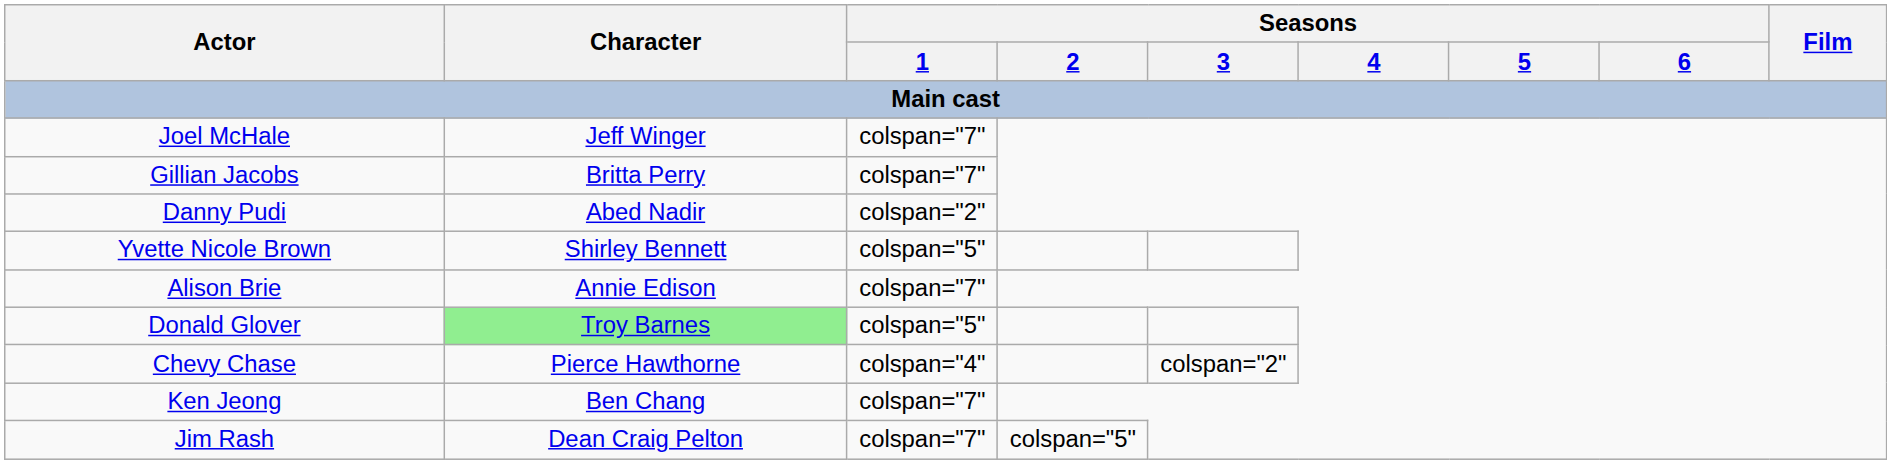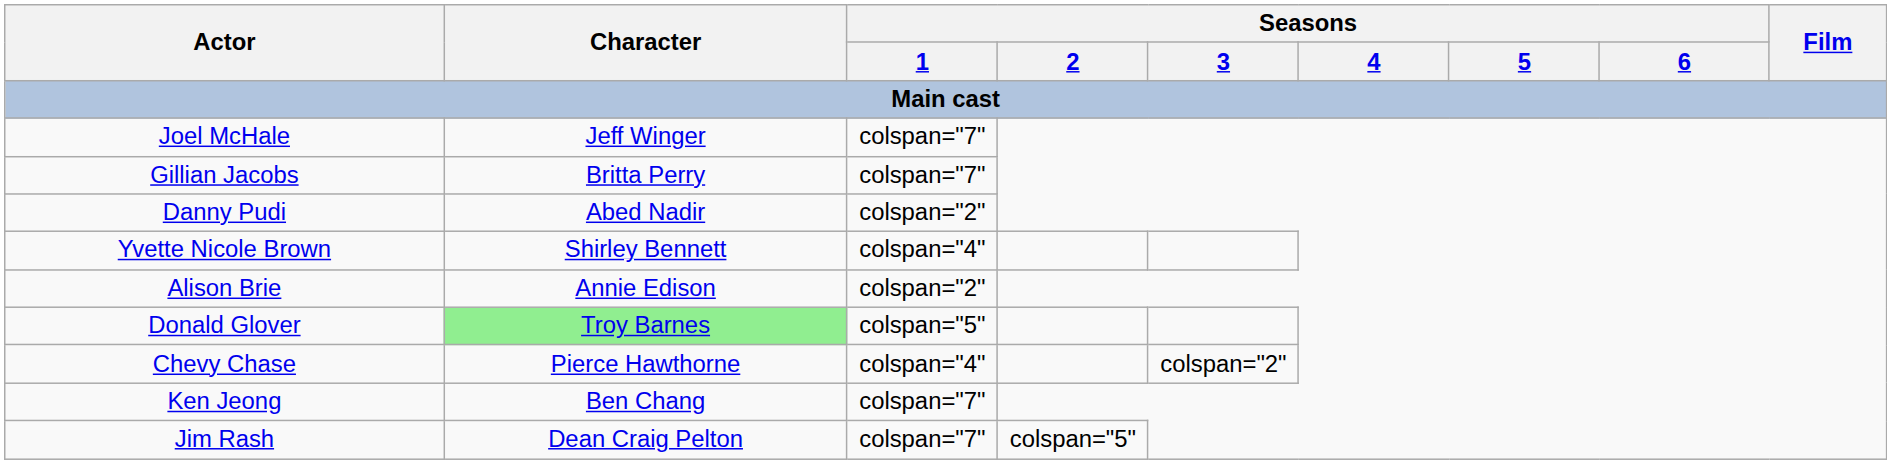(922, 250) colspan="5" -> (922, 250) colspan="4"
(922, 288) colspan="7" -> (922, 288) colspan="2"
